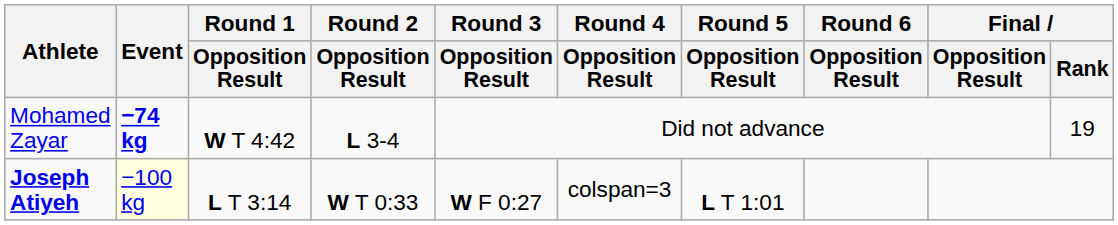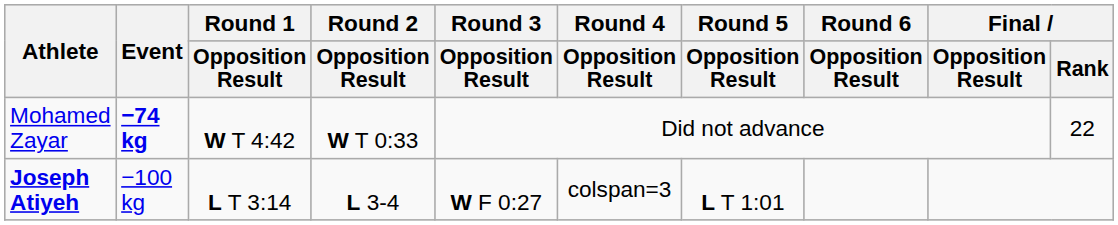(373, 141) L 3-4 -> (373, 141) W T 0:33
(1082, 129) 19 -> (1082, 129) 22
(147, 189) lightyellow background -> (147, 189) no background
(373, 202) W T 0:33 -> (373, 202) L 3-4
